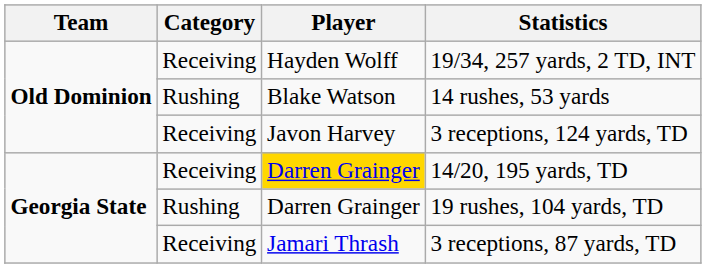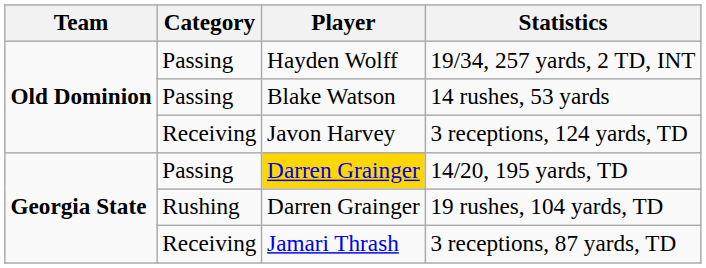(209, 59) Receiving -> (198, 59) Passing
(201, 96) Rushing -> (198, 96) Passing
(209, 170) Receiving -> (198, 170) Passing
